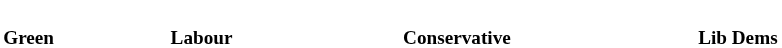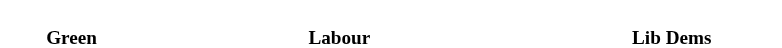- column: (457, 11)
